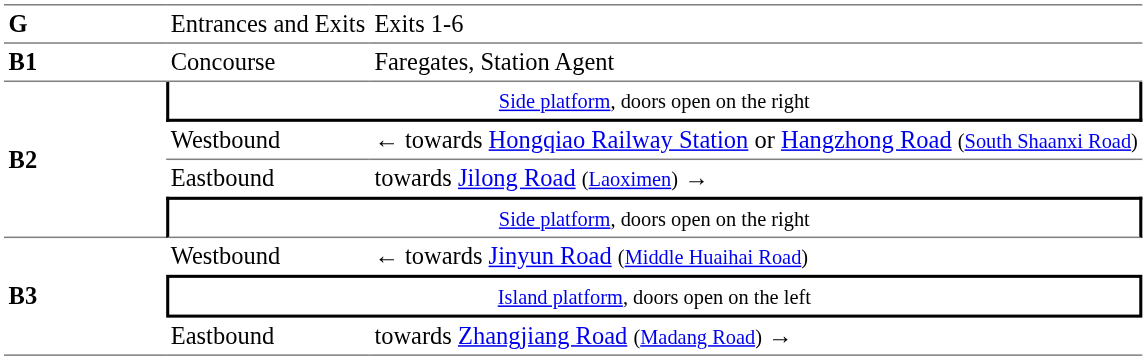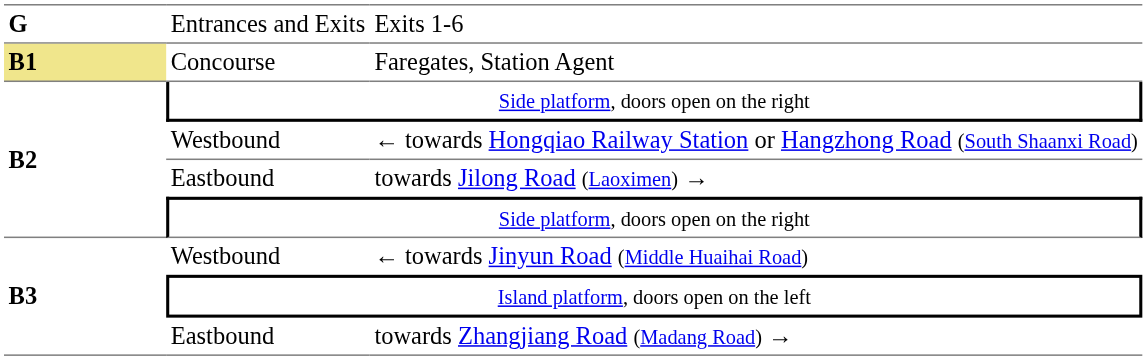(23, 61) no background -> (23, 61) khaki background
